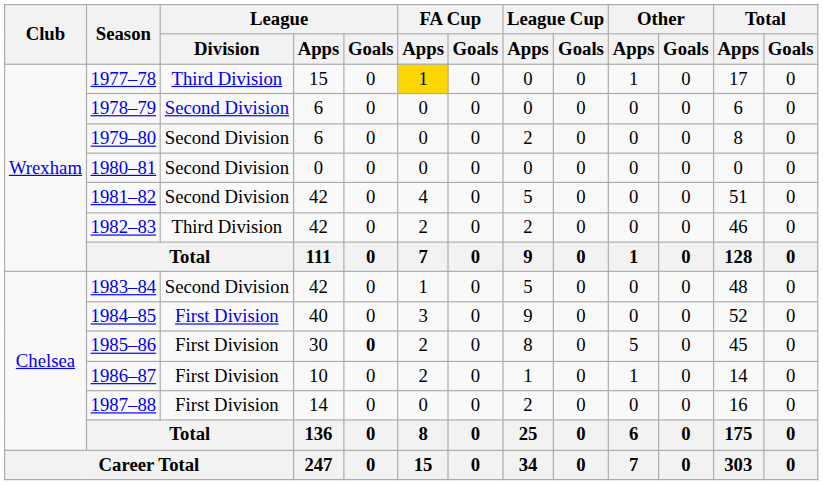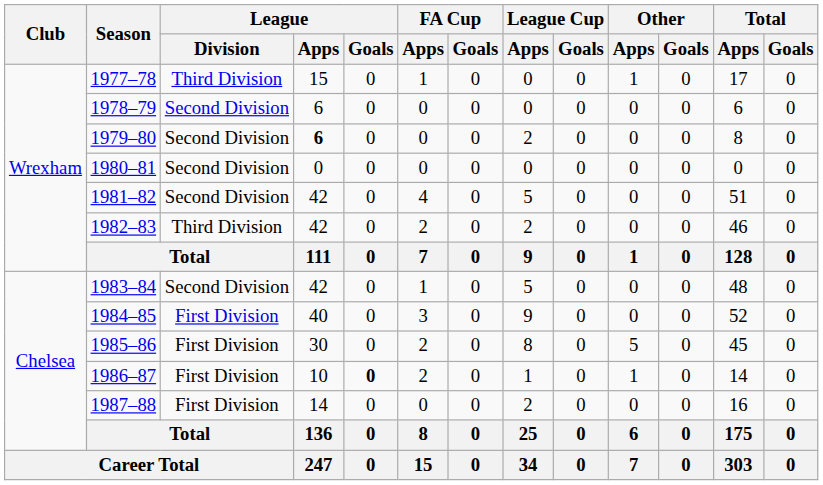(423, 78) gold background -> (423, 78) no background
(318, 138) normal -> (318, 138) bold
(371, 345) bold -> (371, 345) normal
(371, 375) normal -> (371, 375) bold
